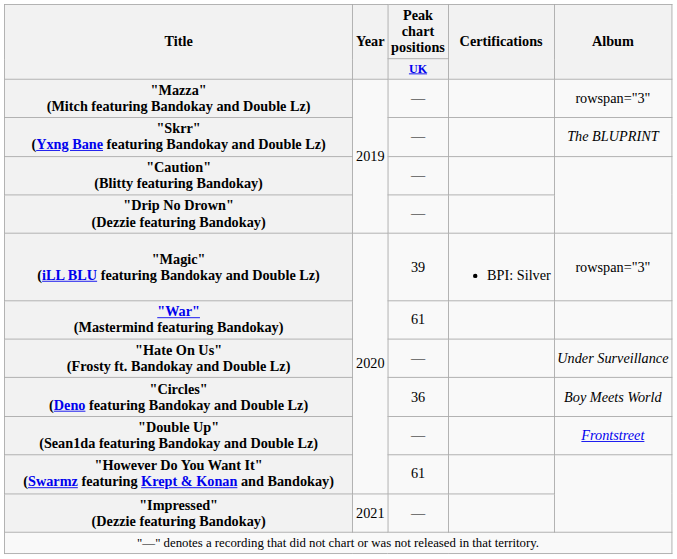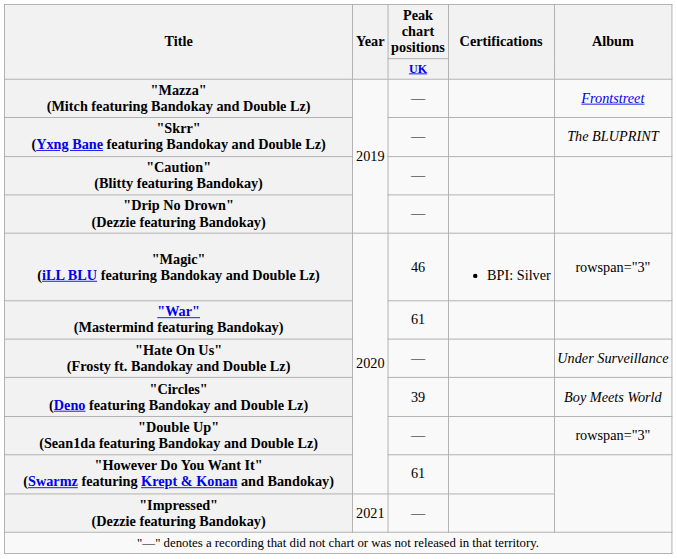(613, 98) rowspan="3" -> (613, 98) Frontstreet
(418, 267) 39 -> (418, 267) 46
(418, 397) 36 -> (418, 397) 39
(613, 435) Frontstreet -> (613, 435) rowspan="3"
